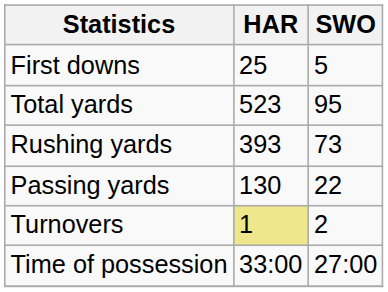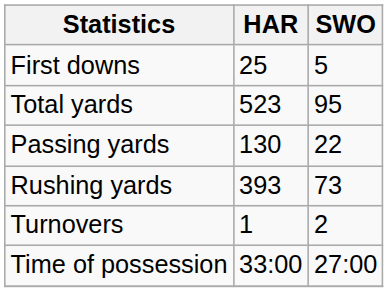rows swapped: (91, 145) <-> (90, 185)
(246, 225) khaki background -> (246, 225) no background
